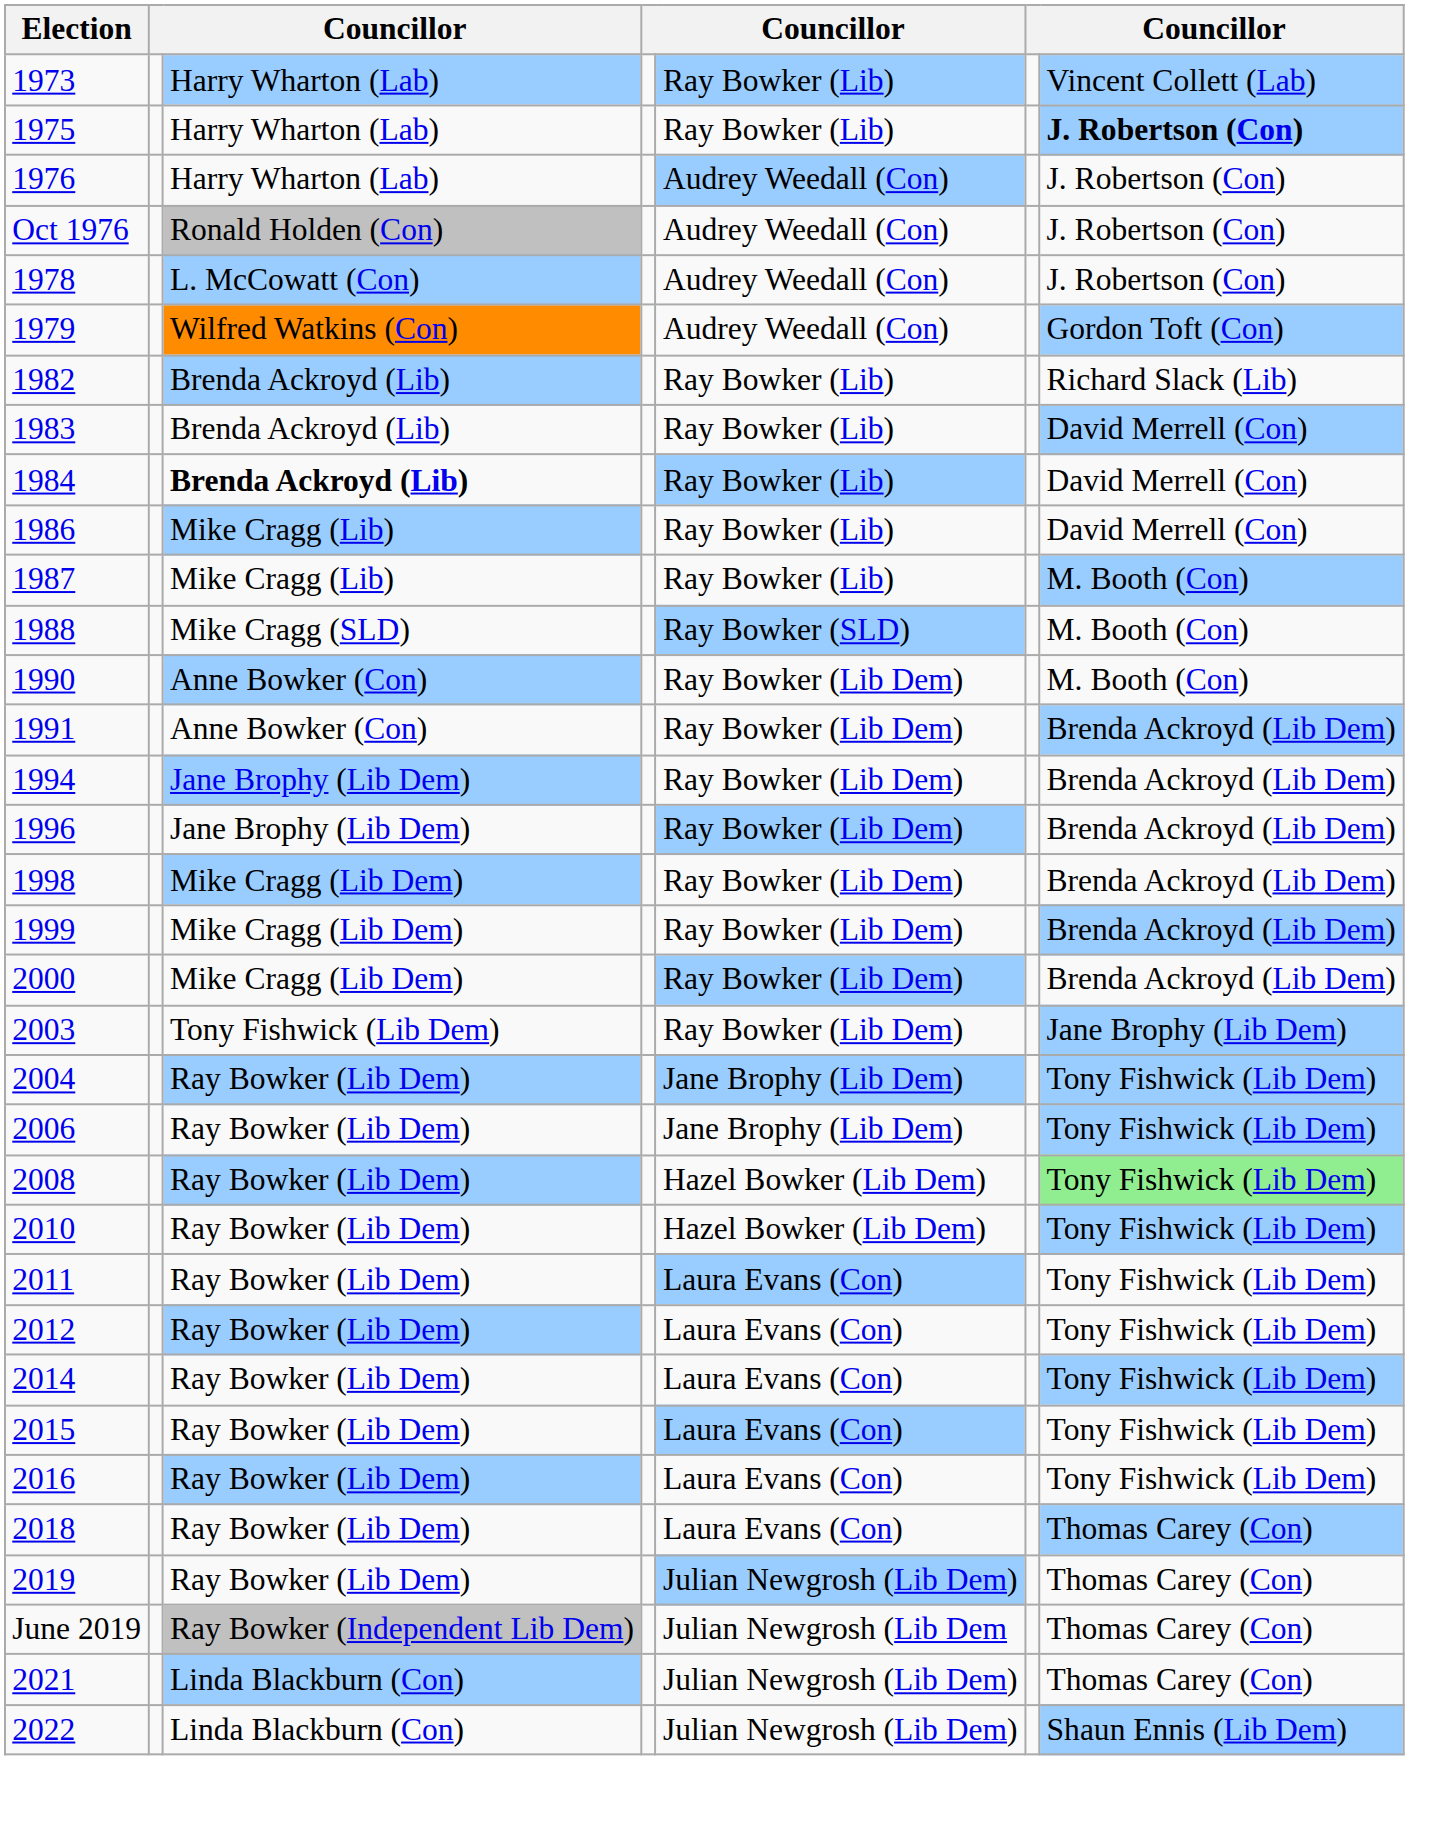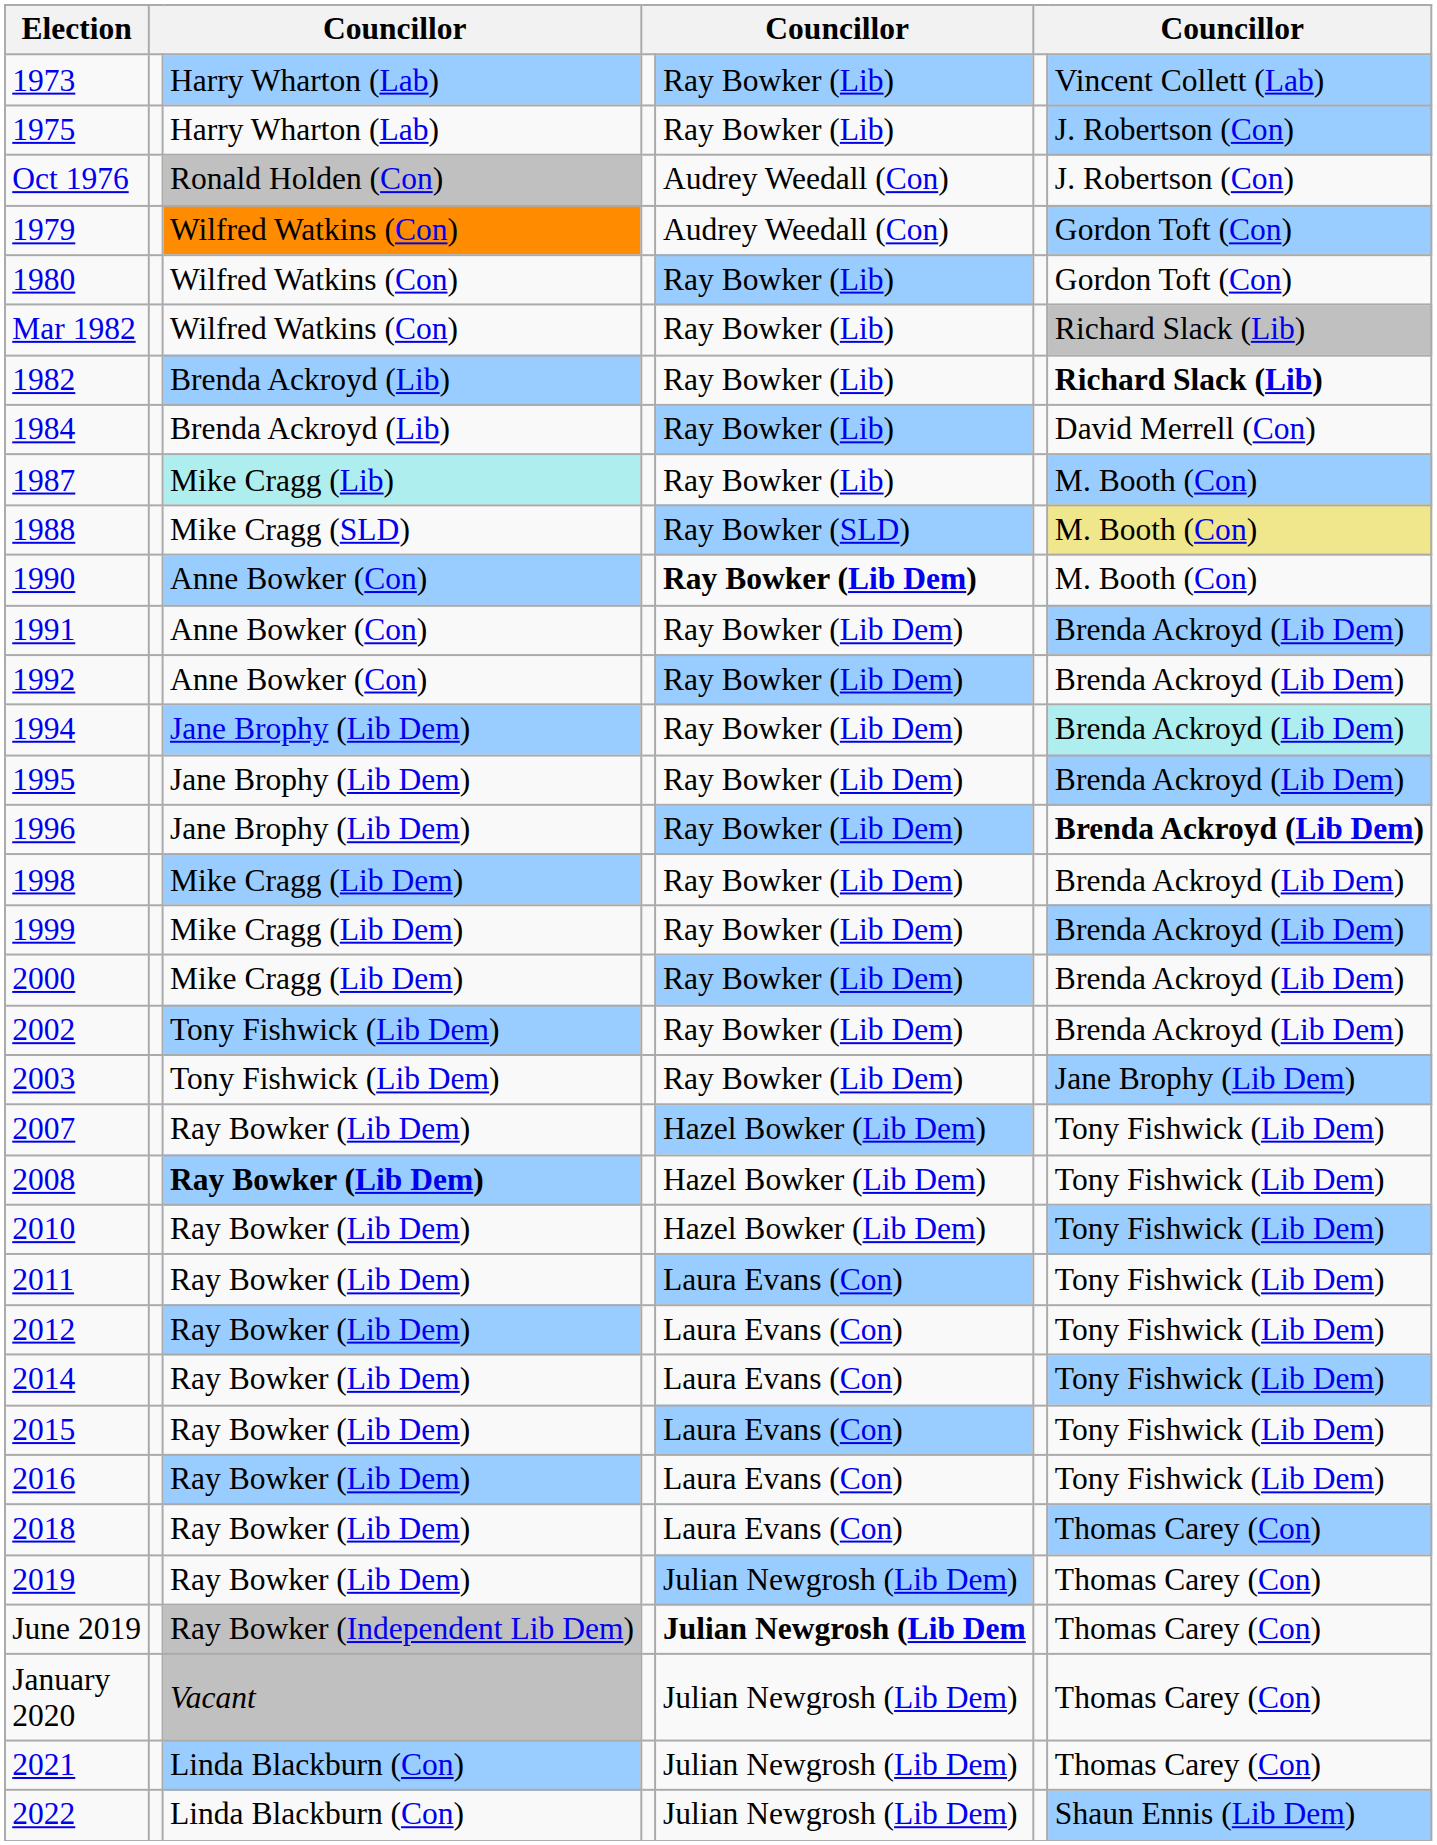(1175, 129) bold -> (1174, 129) normal
- row: (44, 179)
- row: (44, 279)
+ row: (44, 279)
+ row: (74, 329)
(1172, 379) normal -> (1189, 379) bold
- row: (44, 429)
(319, 479) bold -> (310, 429) normal
- row: (44, 529)
(282, 579) no background -> (282, 479) paleturquoise background
(1148, 629) no background -> (1156, 529) khaki background
(813, 679) normal -> (820, 579) bold
+ row: (44, 679)
(1221, 779) no background -> (1230, 729) paleturquoise background
+ row: (44, 779)
(1221, 829) normal -> (1239, 829) bold
+ row: (44, 1029)
- row: (44, 1079)
- row: (44, 1129)
+ row: (44, 1129)
(320, 1179) normal -> (327, 1179) bold
(1211, 1179) lightgreen background -> (1220, 1179) no background
(835, 1629) normal -> (844, 1629) bold
+ row: (61, 1696)
